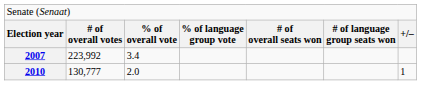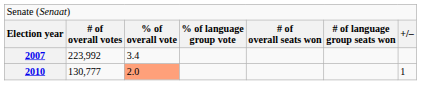(133, 71) no background -> (133, 71) lightsalmon background
